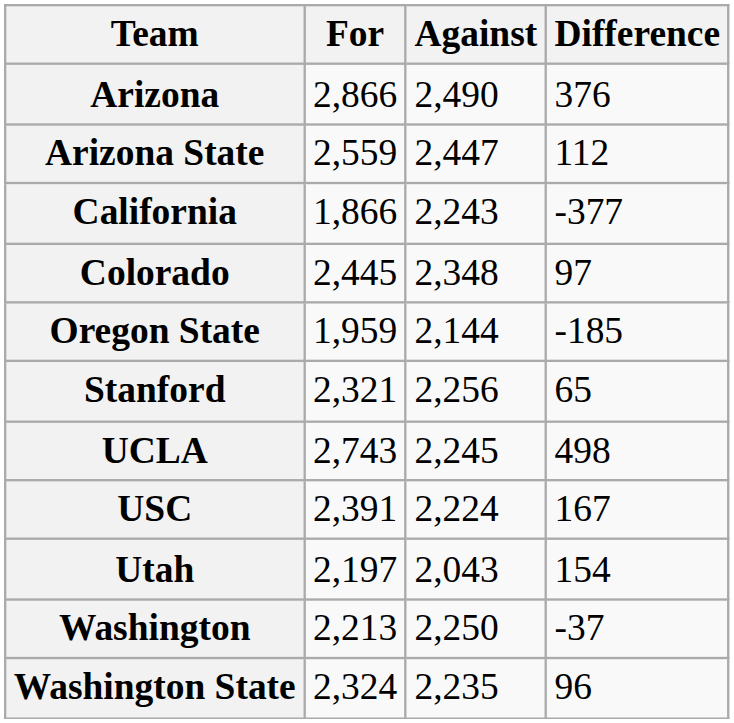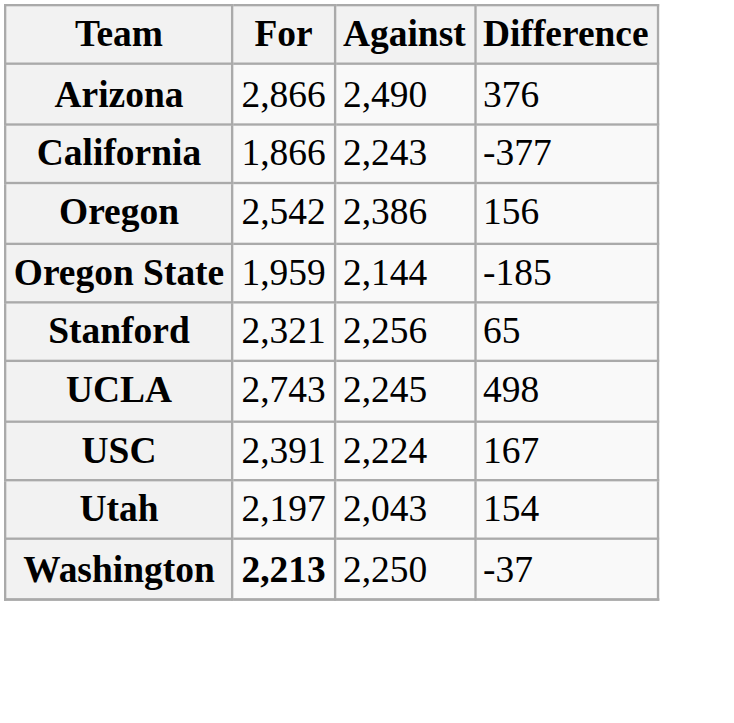- row: (155, 152)
- row: (155, 271)
+ row: (119, 212)
(355, 627) normal -> (284, 568) bold
- row: (155, 687)
